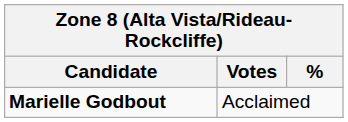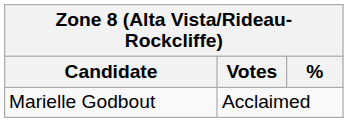(87, 102) bold -> (82, 102) normal
